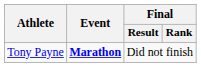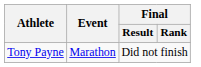(95, 53) bold -> (93, 53) normal
